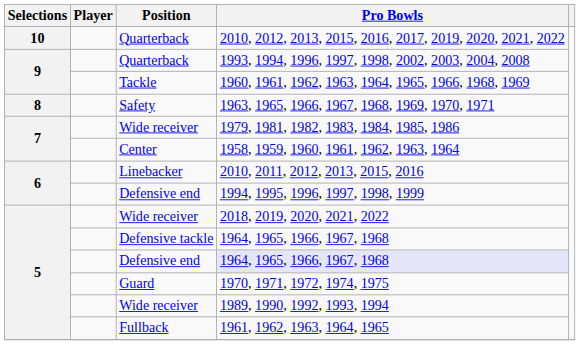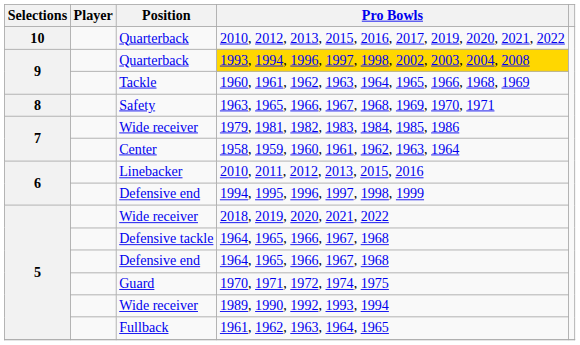(375, 60) no background -> (375, 60) gold background
(304, 261) lavender background -> (304, 261) no background
